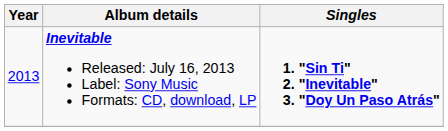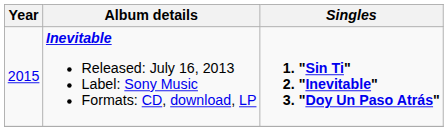(24, 76) 2013 -> (24, 76) 2015
